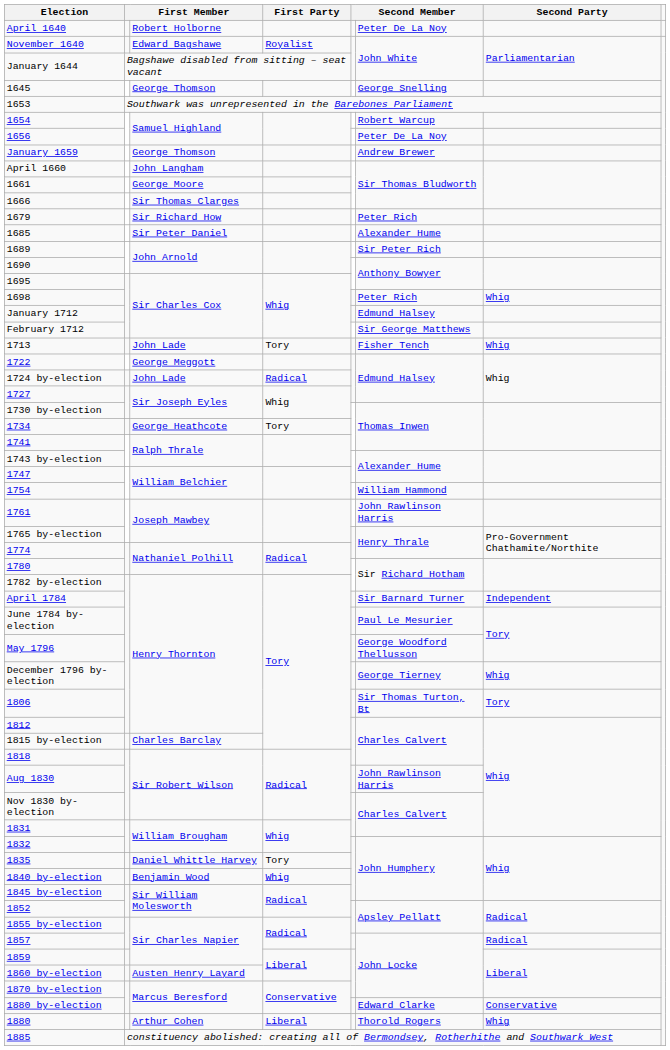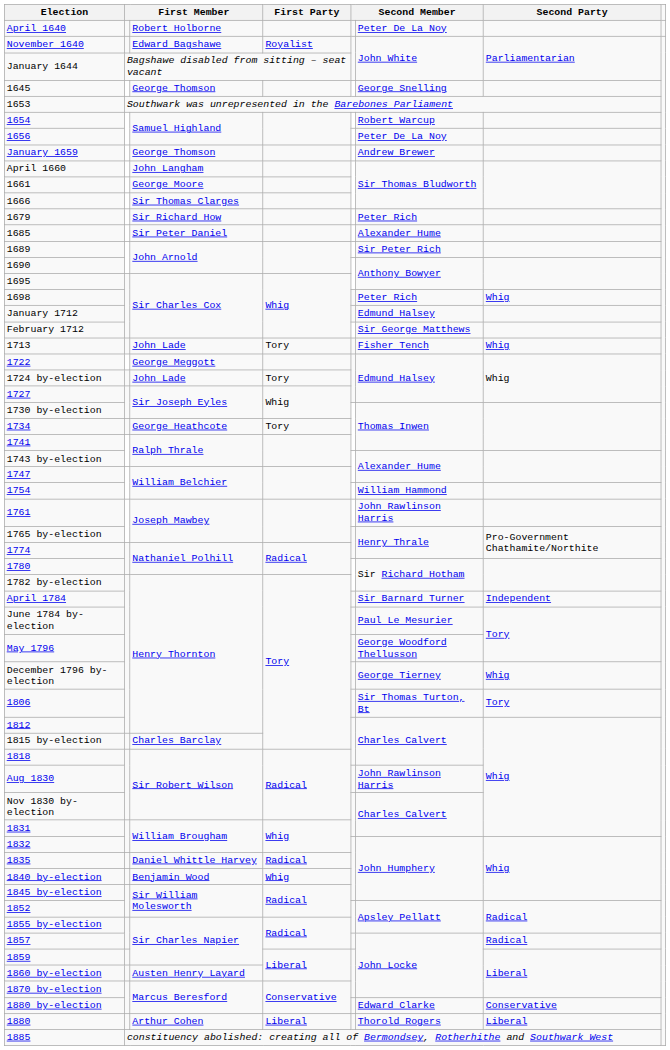(286, 378) Radical -> (277, 378) Tory
(277, 860) Tory -> (286, 860) Radical
(498, 1021) Whig -> (507, 1021) Liberal
